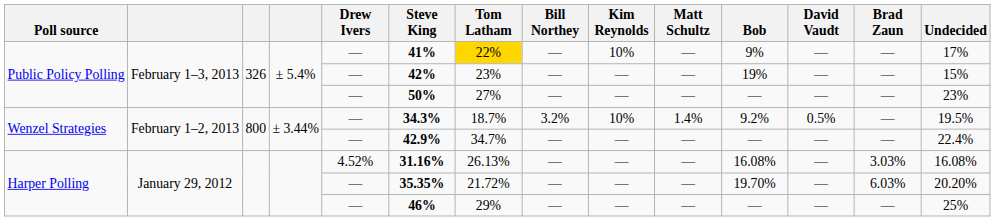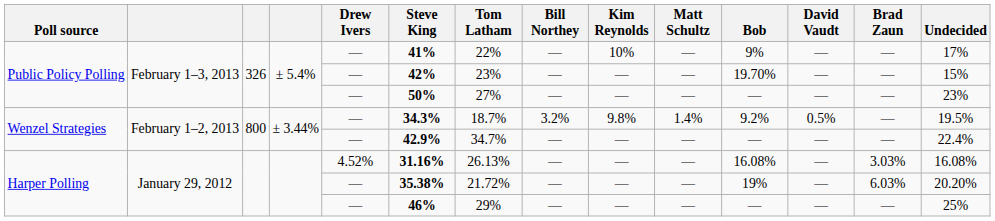(488, 52) gold background -> (488, 52) no background
(755, 74) 19% -> (755, 74) 19.70%
(622, 118) 10% -> (622, 118) 9.8%
(422, 183) 35.35% -> (422, 183) 35.38%
(755, 183) 19.70% -> (755, 183) 19%
